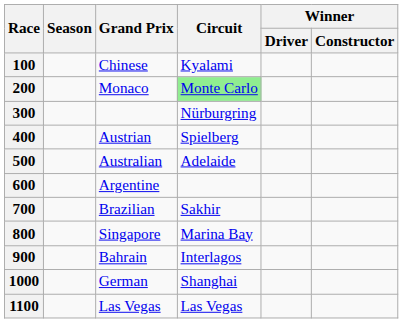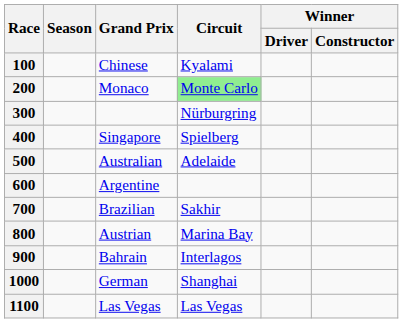(125, 137) Austrian -> (130, 137) Singapore
(130, 233) Singapore -> (125, 233) Austrian
